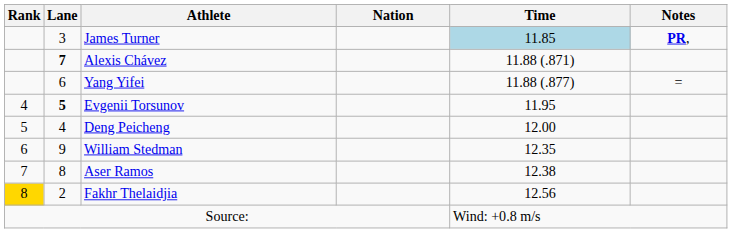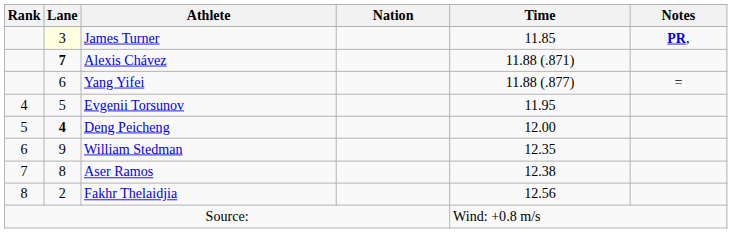(62, 37) no background -> (62, 37) lightyellow background
(540, 37) lightblue background -> (540, 37) no background
(62, 104) bold -> (62, 104) normal
(62, 127) normal -> (62, 127) bold
(24, 194) gold background -> (24, 194) no background
